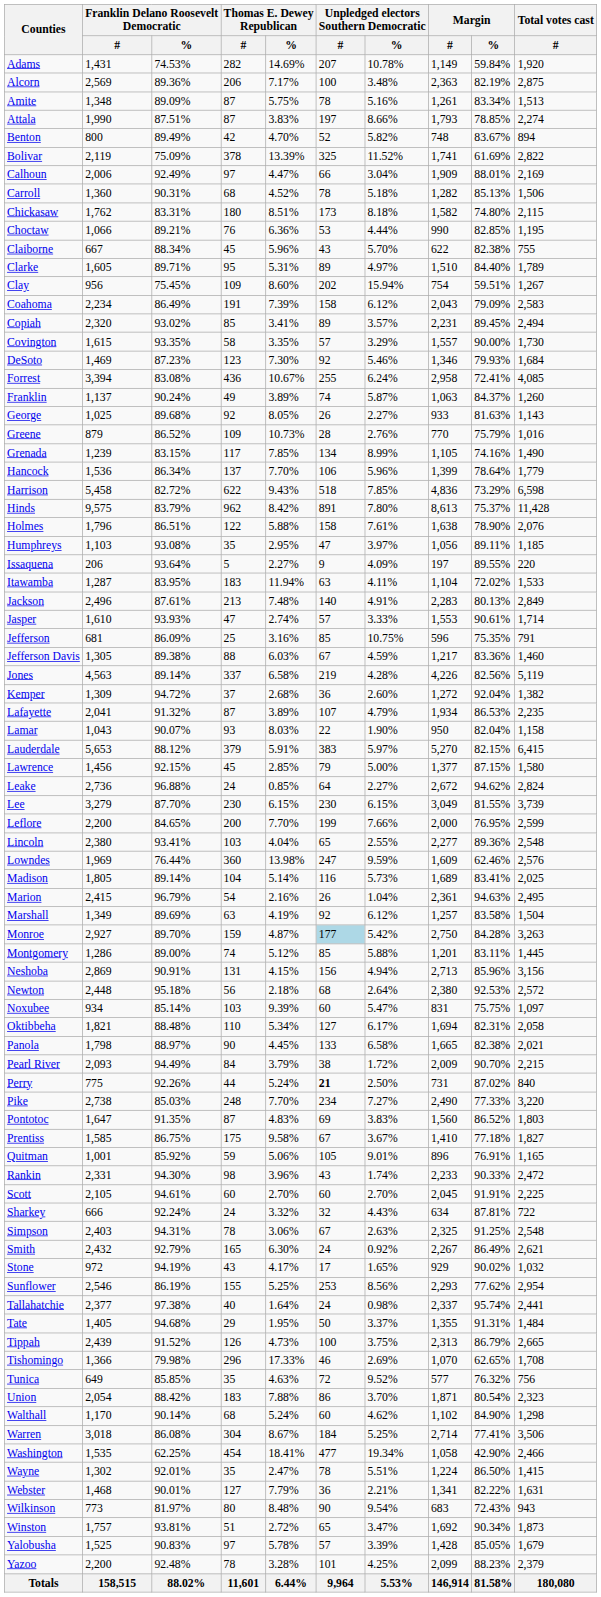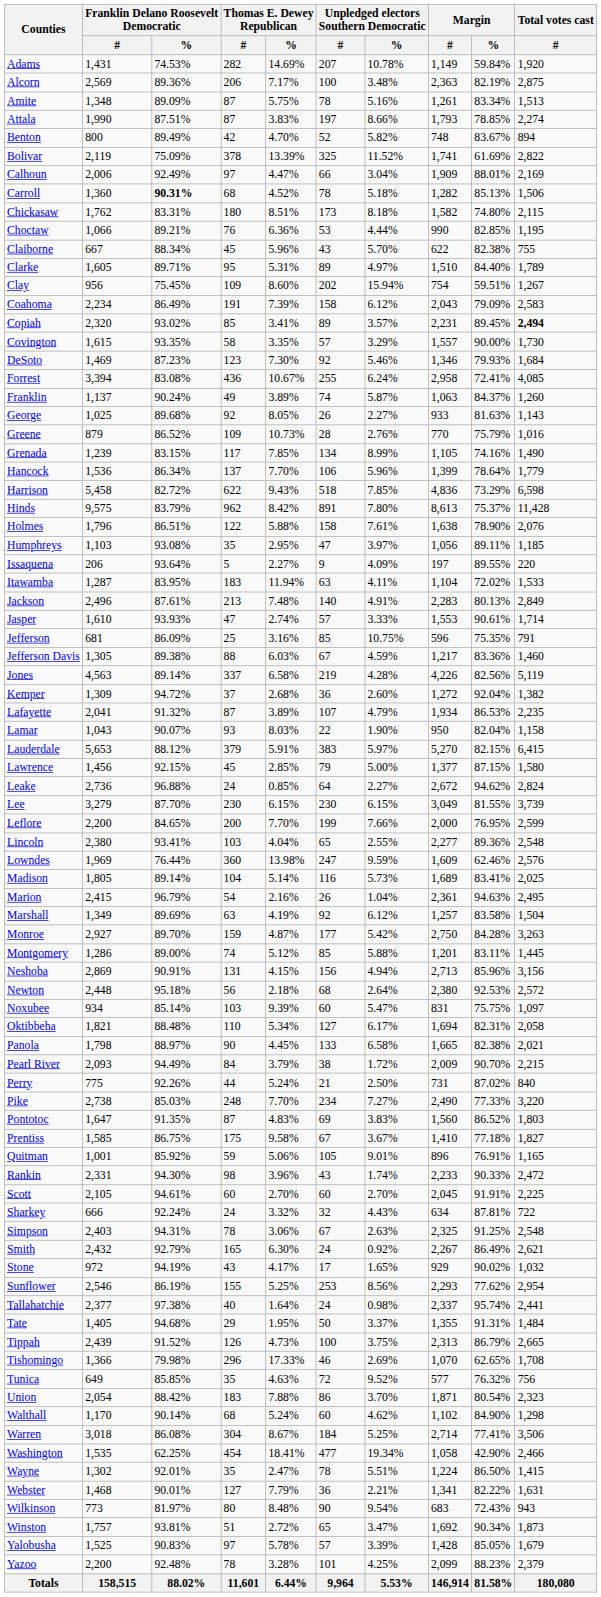(172, 193) normal -> (173, 193) bold
(531, 323) normal -> (531, 323) bold
(328, 934) lightblue background -> (328, 934) no background
(325, 1082) bold -> (325, 1082) normal
